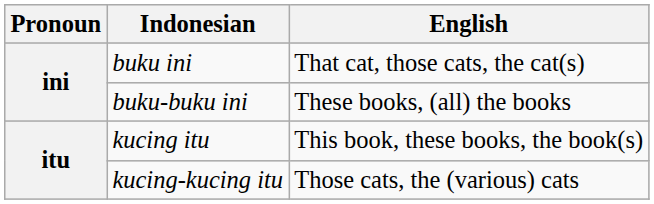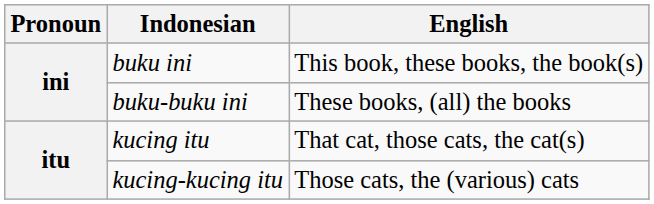(439, 62) That cat, those cats, the cat(s) -> (469, 62) This book, these books, the book(s)
(469, 140) This book, these books, the book(s) -> (439, 140) That cat, those cats, the cat(s)
